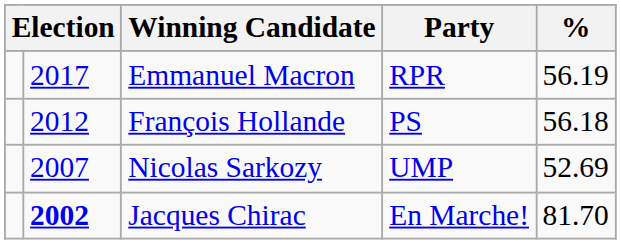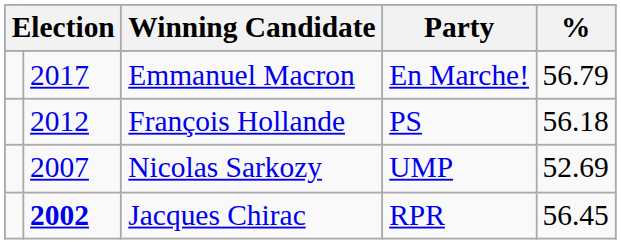(417, 74) RPR -> (459, 74) En Marche!
(576, 74) 56.19 -> (576, 74) 56.79
(459, 214) En Marche! -> (417, 214) RPR
(576, 214) 81.70 -> (576, 214) 56.45
